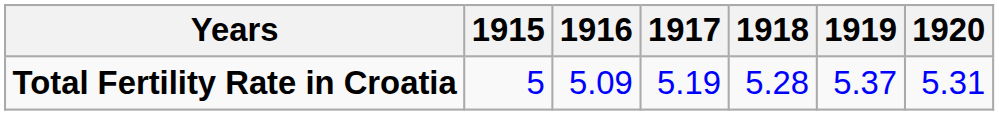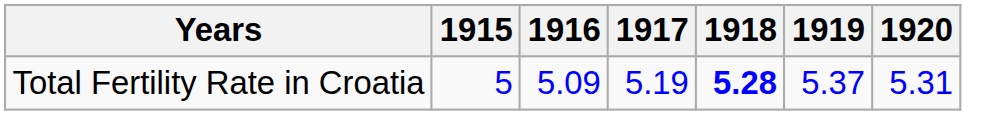(235, 82) bold -> (219, 82) normal
(777, 82) normal -> (745, 82) bold
